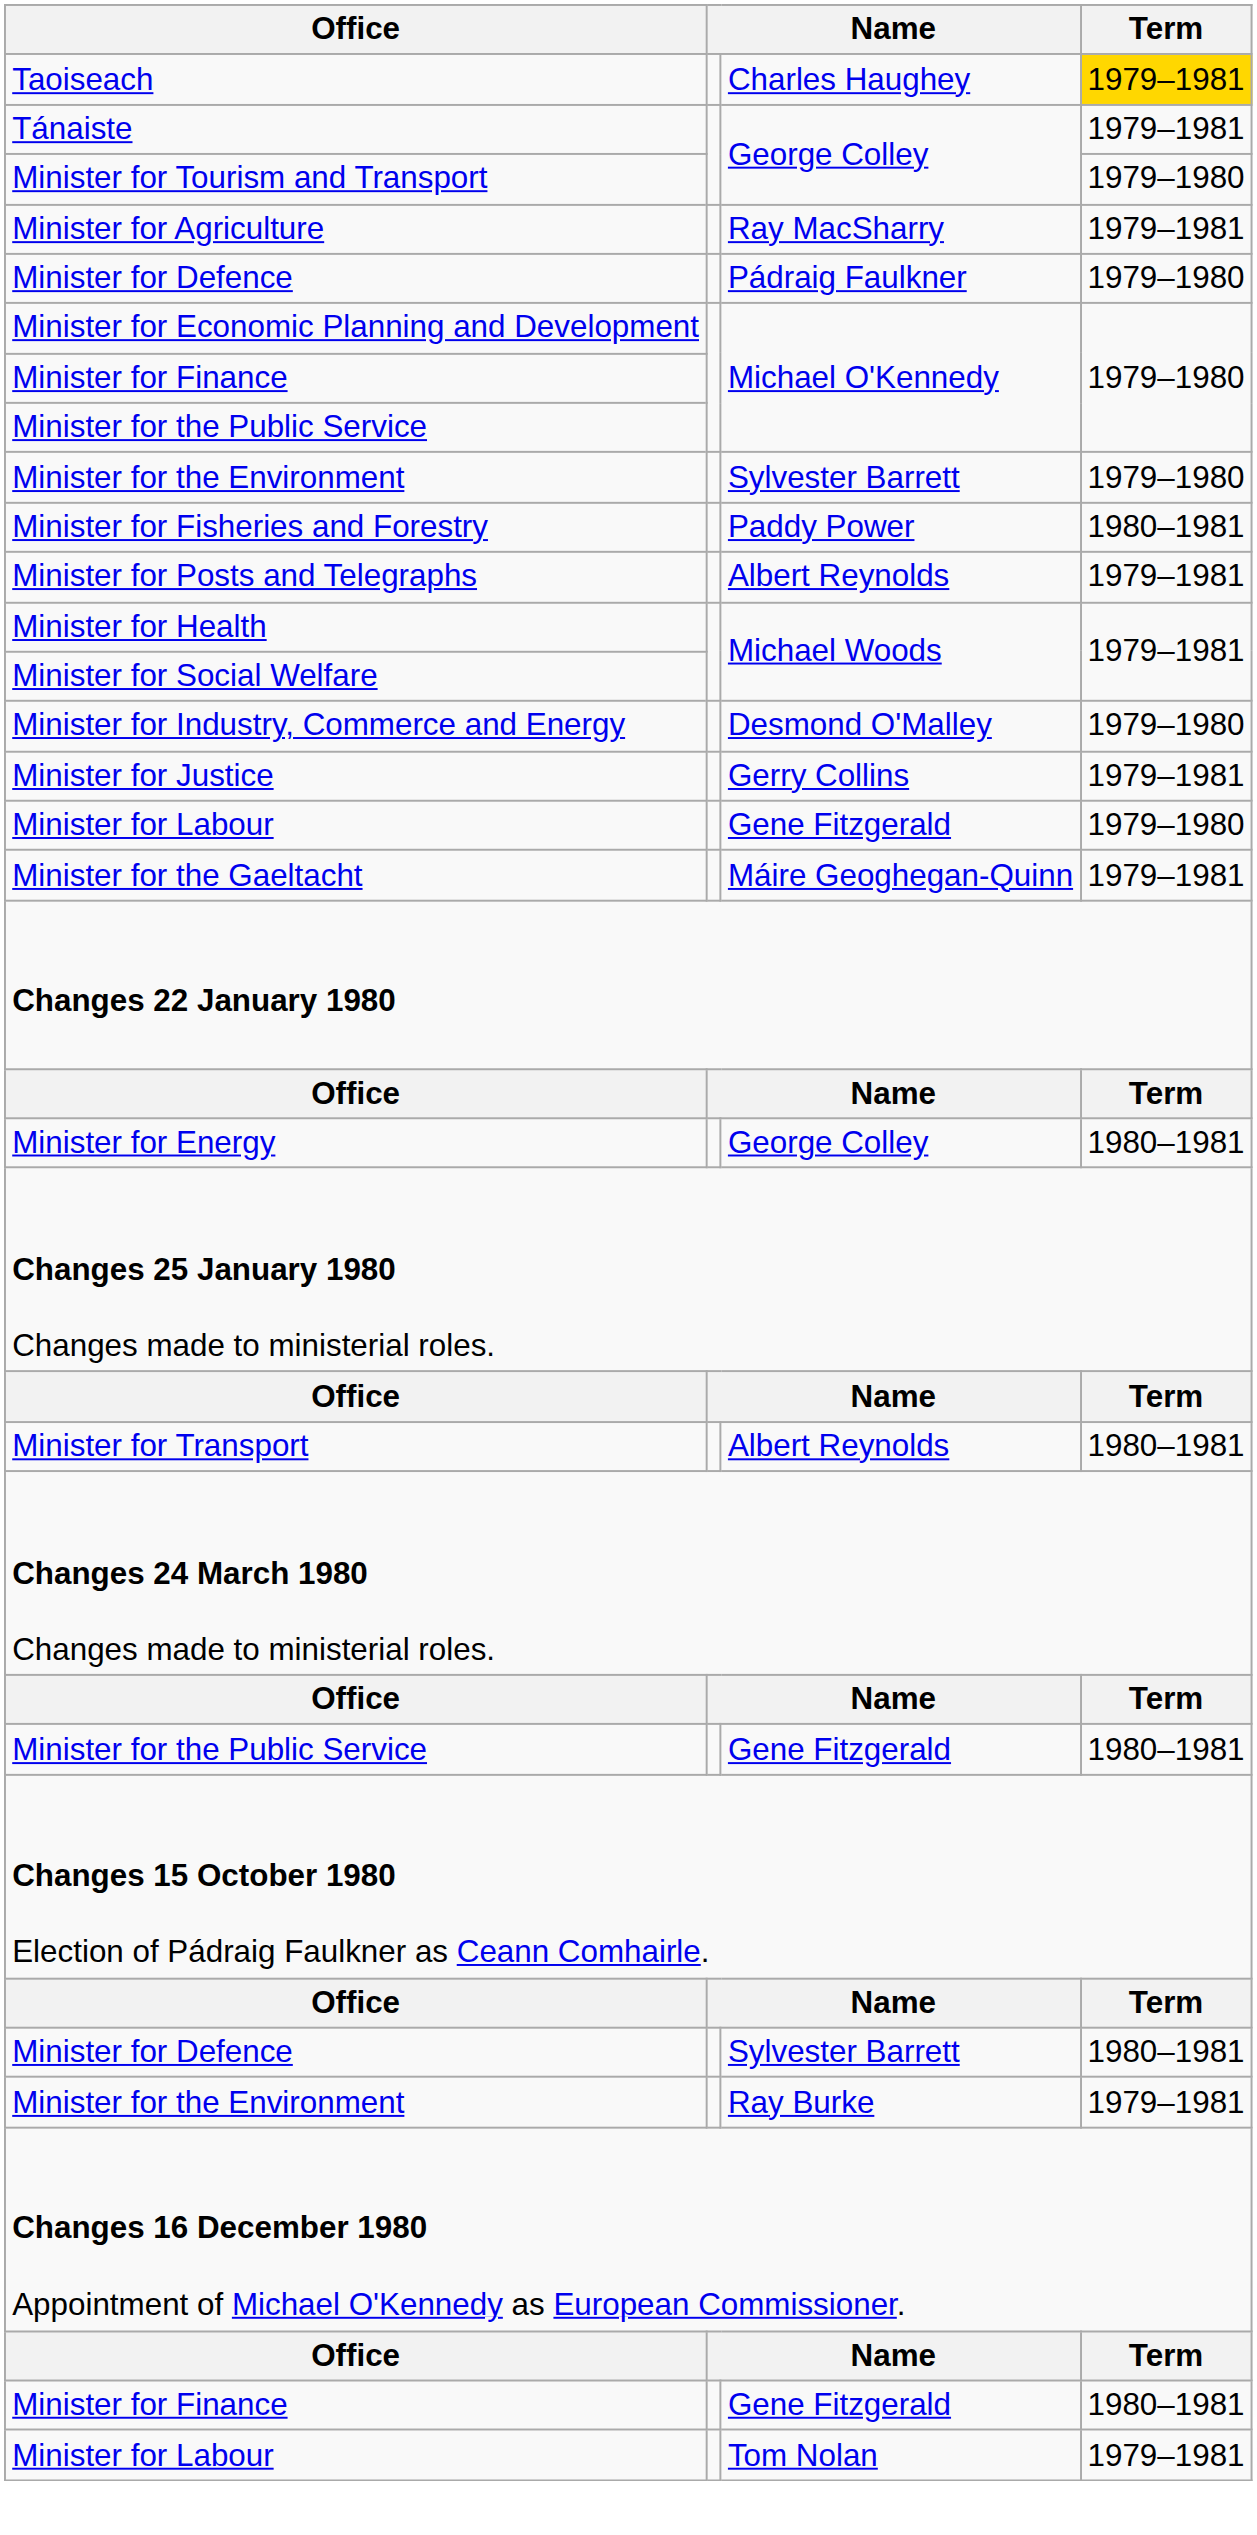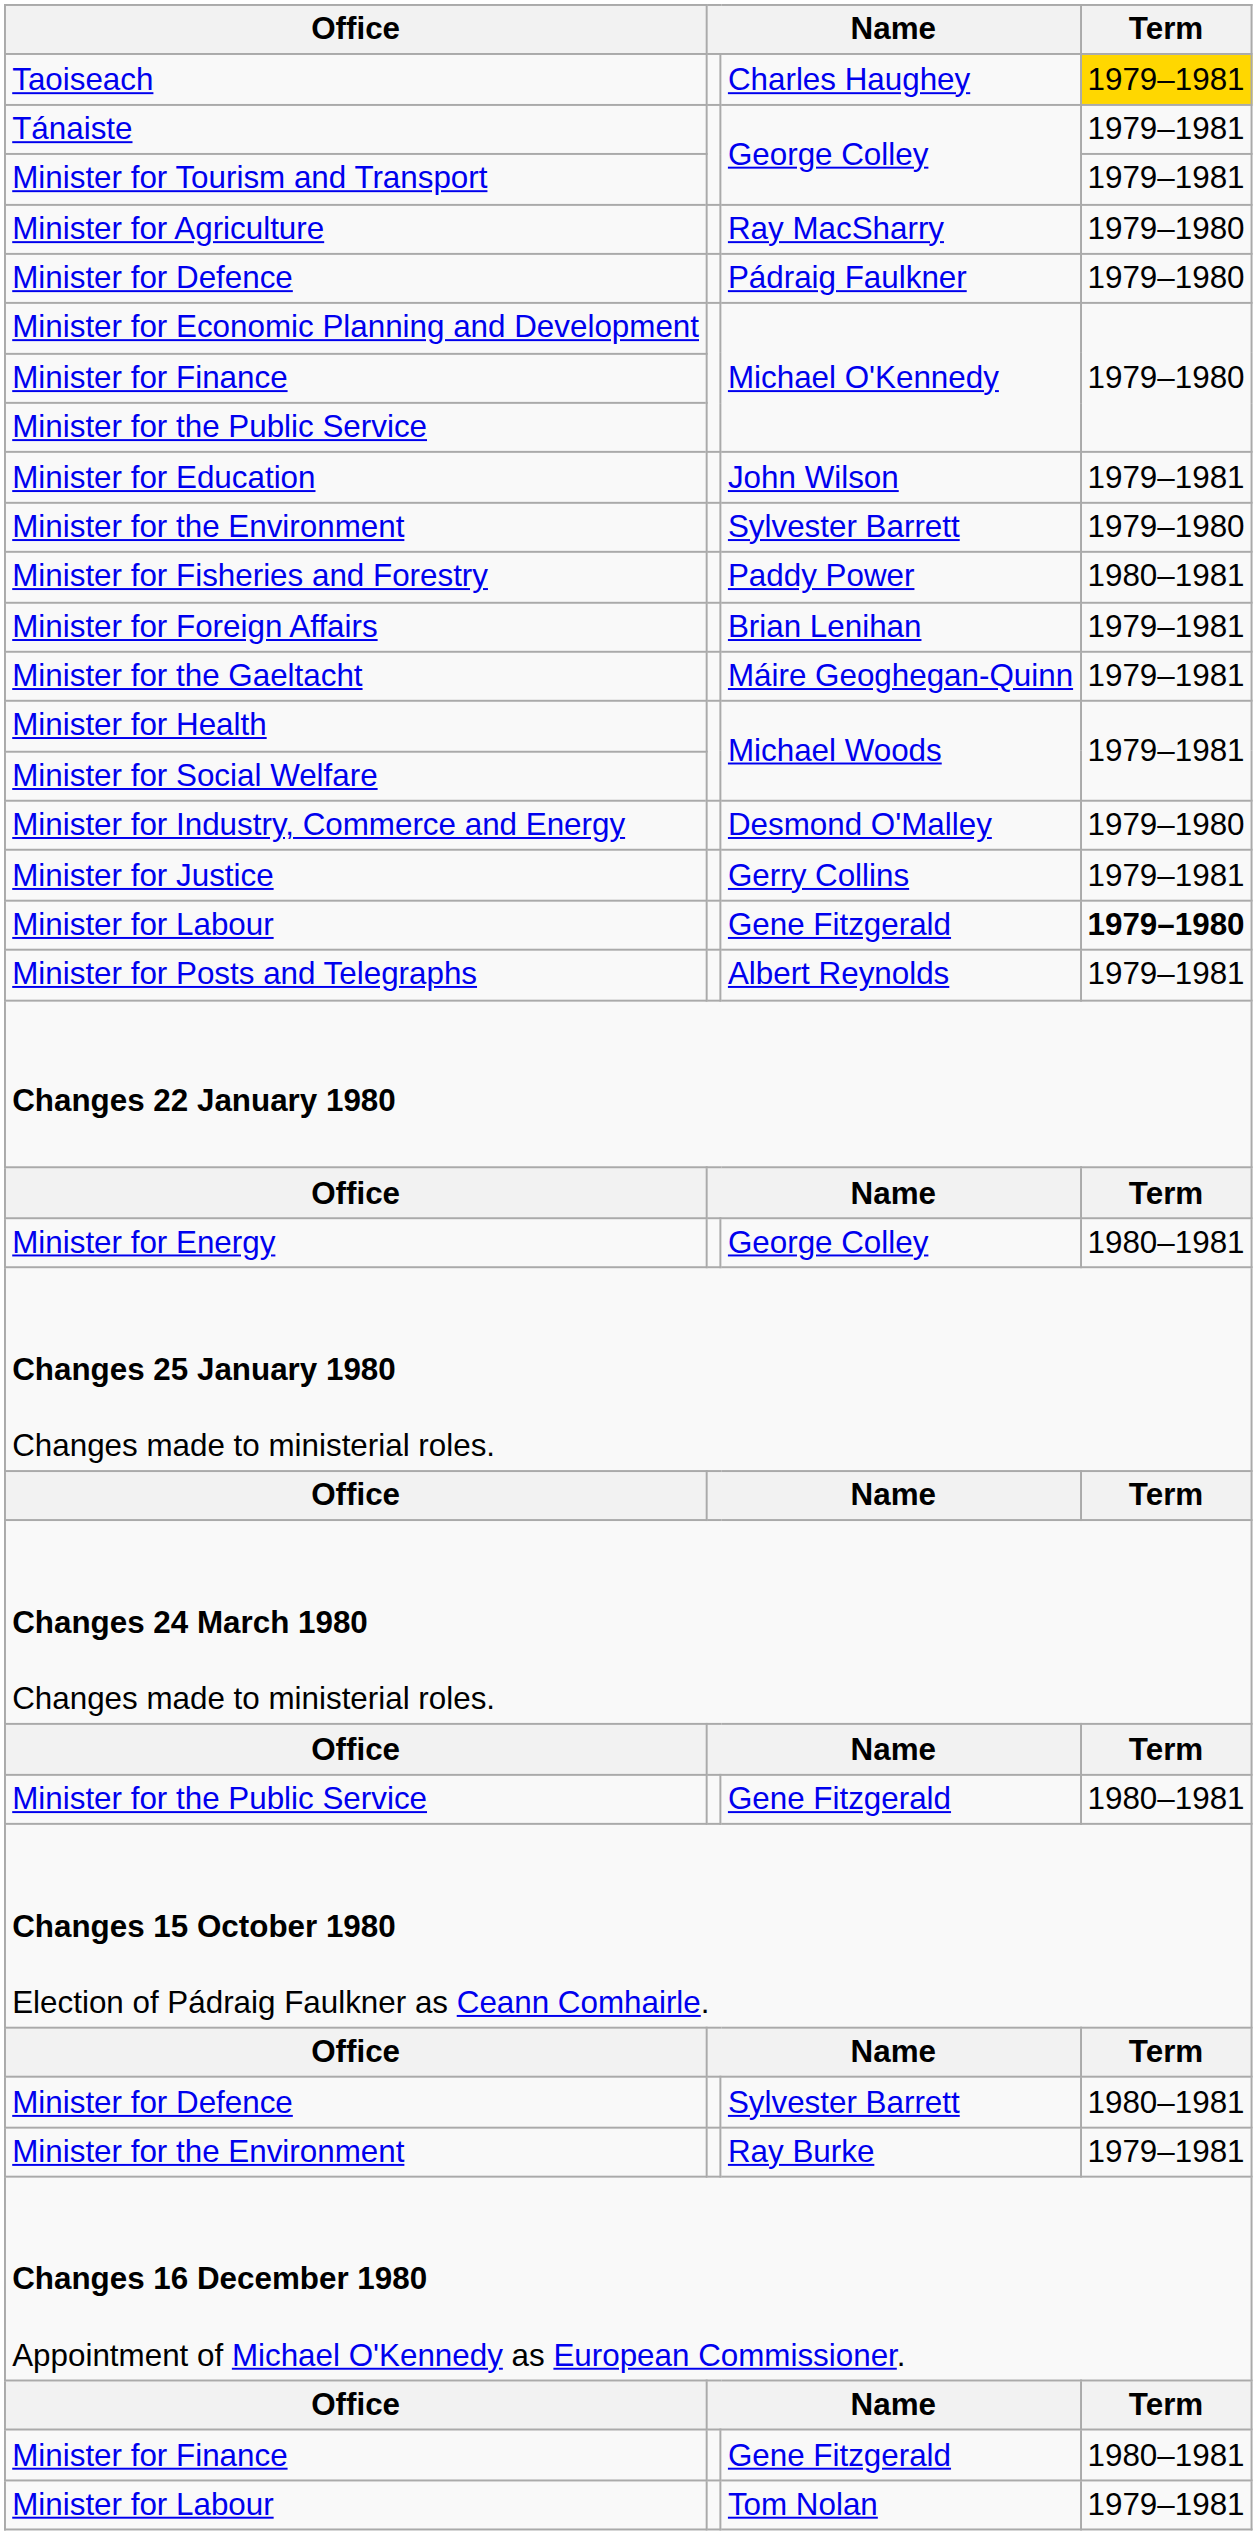(1166, 178) 1979–1980 -> (1166, 178) 1979–1981
(1166, 228) 1979–1981 -> (1166, 228) 1979–1980
+ row: (164, 476)
+ row: (195, 626)
rows swapped: (187, 874) <-> (245, 576)
(1166, 825) normal -> (1166, 924) bold
- row: (160, 1445)
